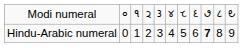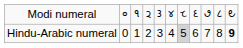(183, 33) no background -> (183, 33) lightgrey background
(207, 33) bold -> (207, 33) normal
(232, 33) normal -> (232, 33) bold
